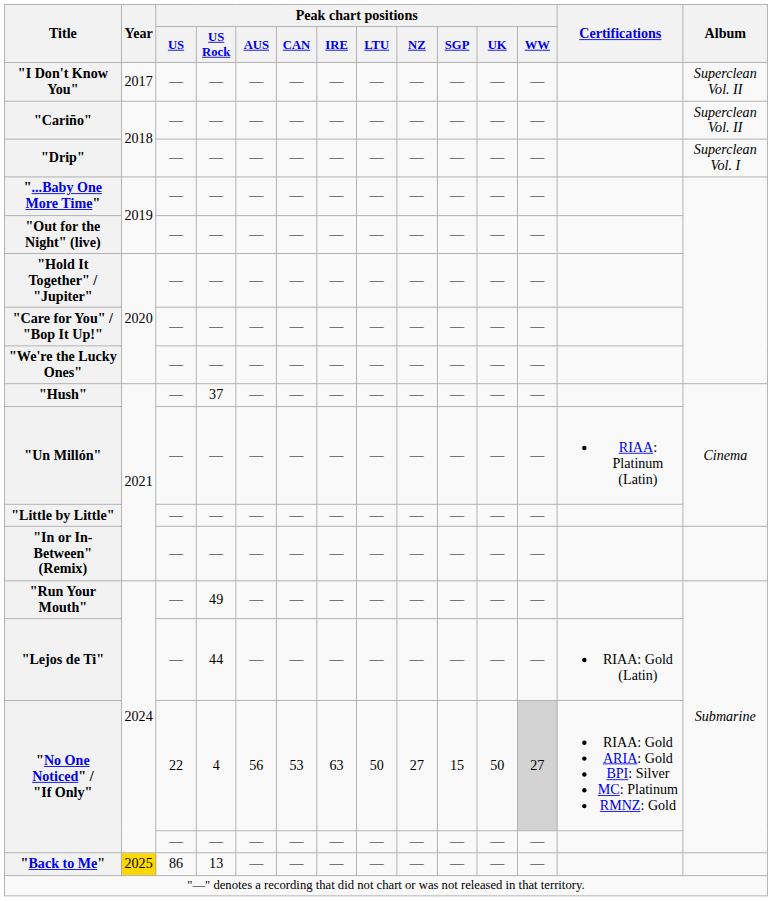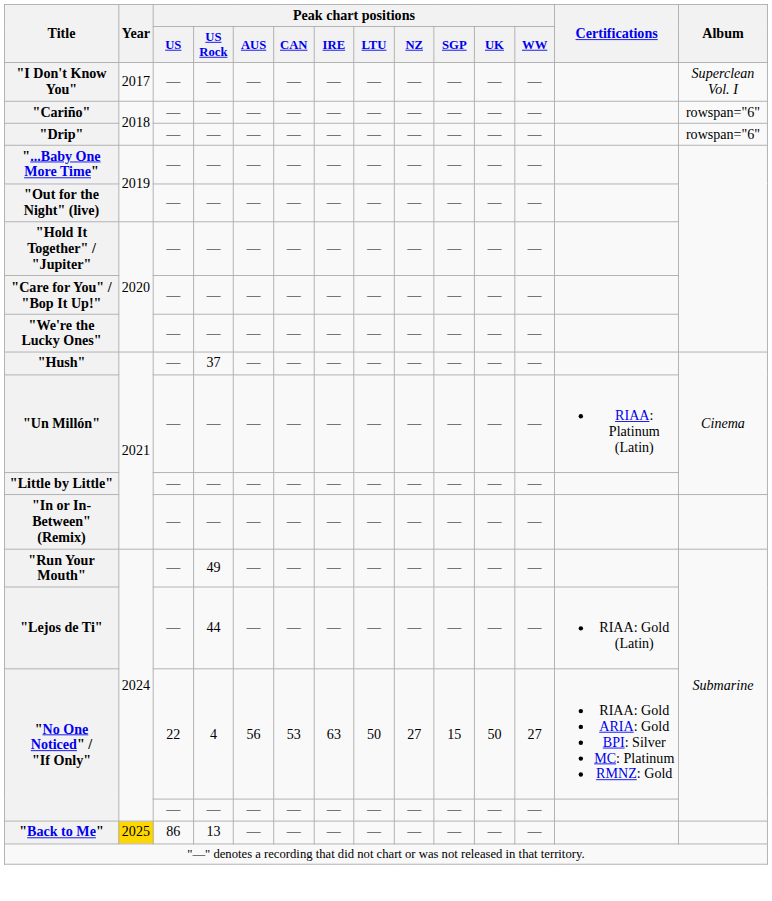(725, 81) Superclean Vol. II -> (723, 81) Superclean Vol. I
(725, 119) Superclean Vol. II -> (723, 112) rowspan="6"
(725, 158) Superclean Vol. I -> (723, 134) rowspan="6"
(537, 765) lightgrey background -> (535, 734) no background
